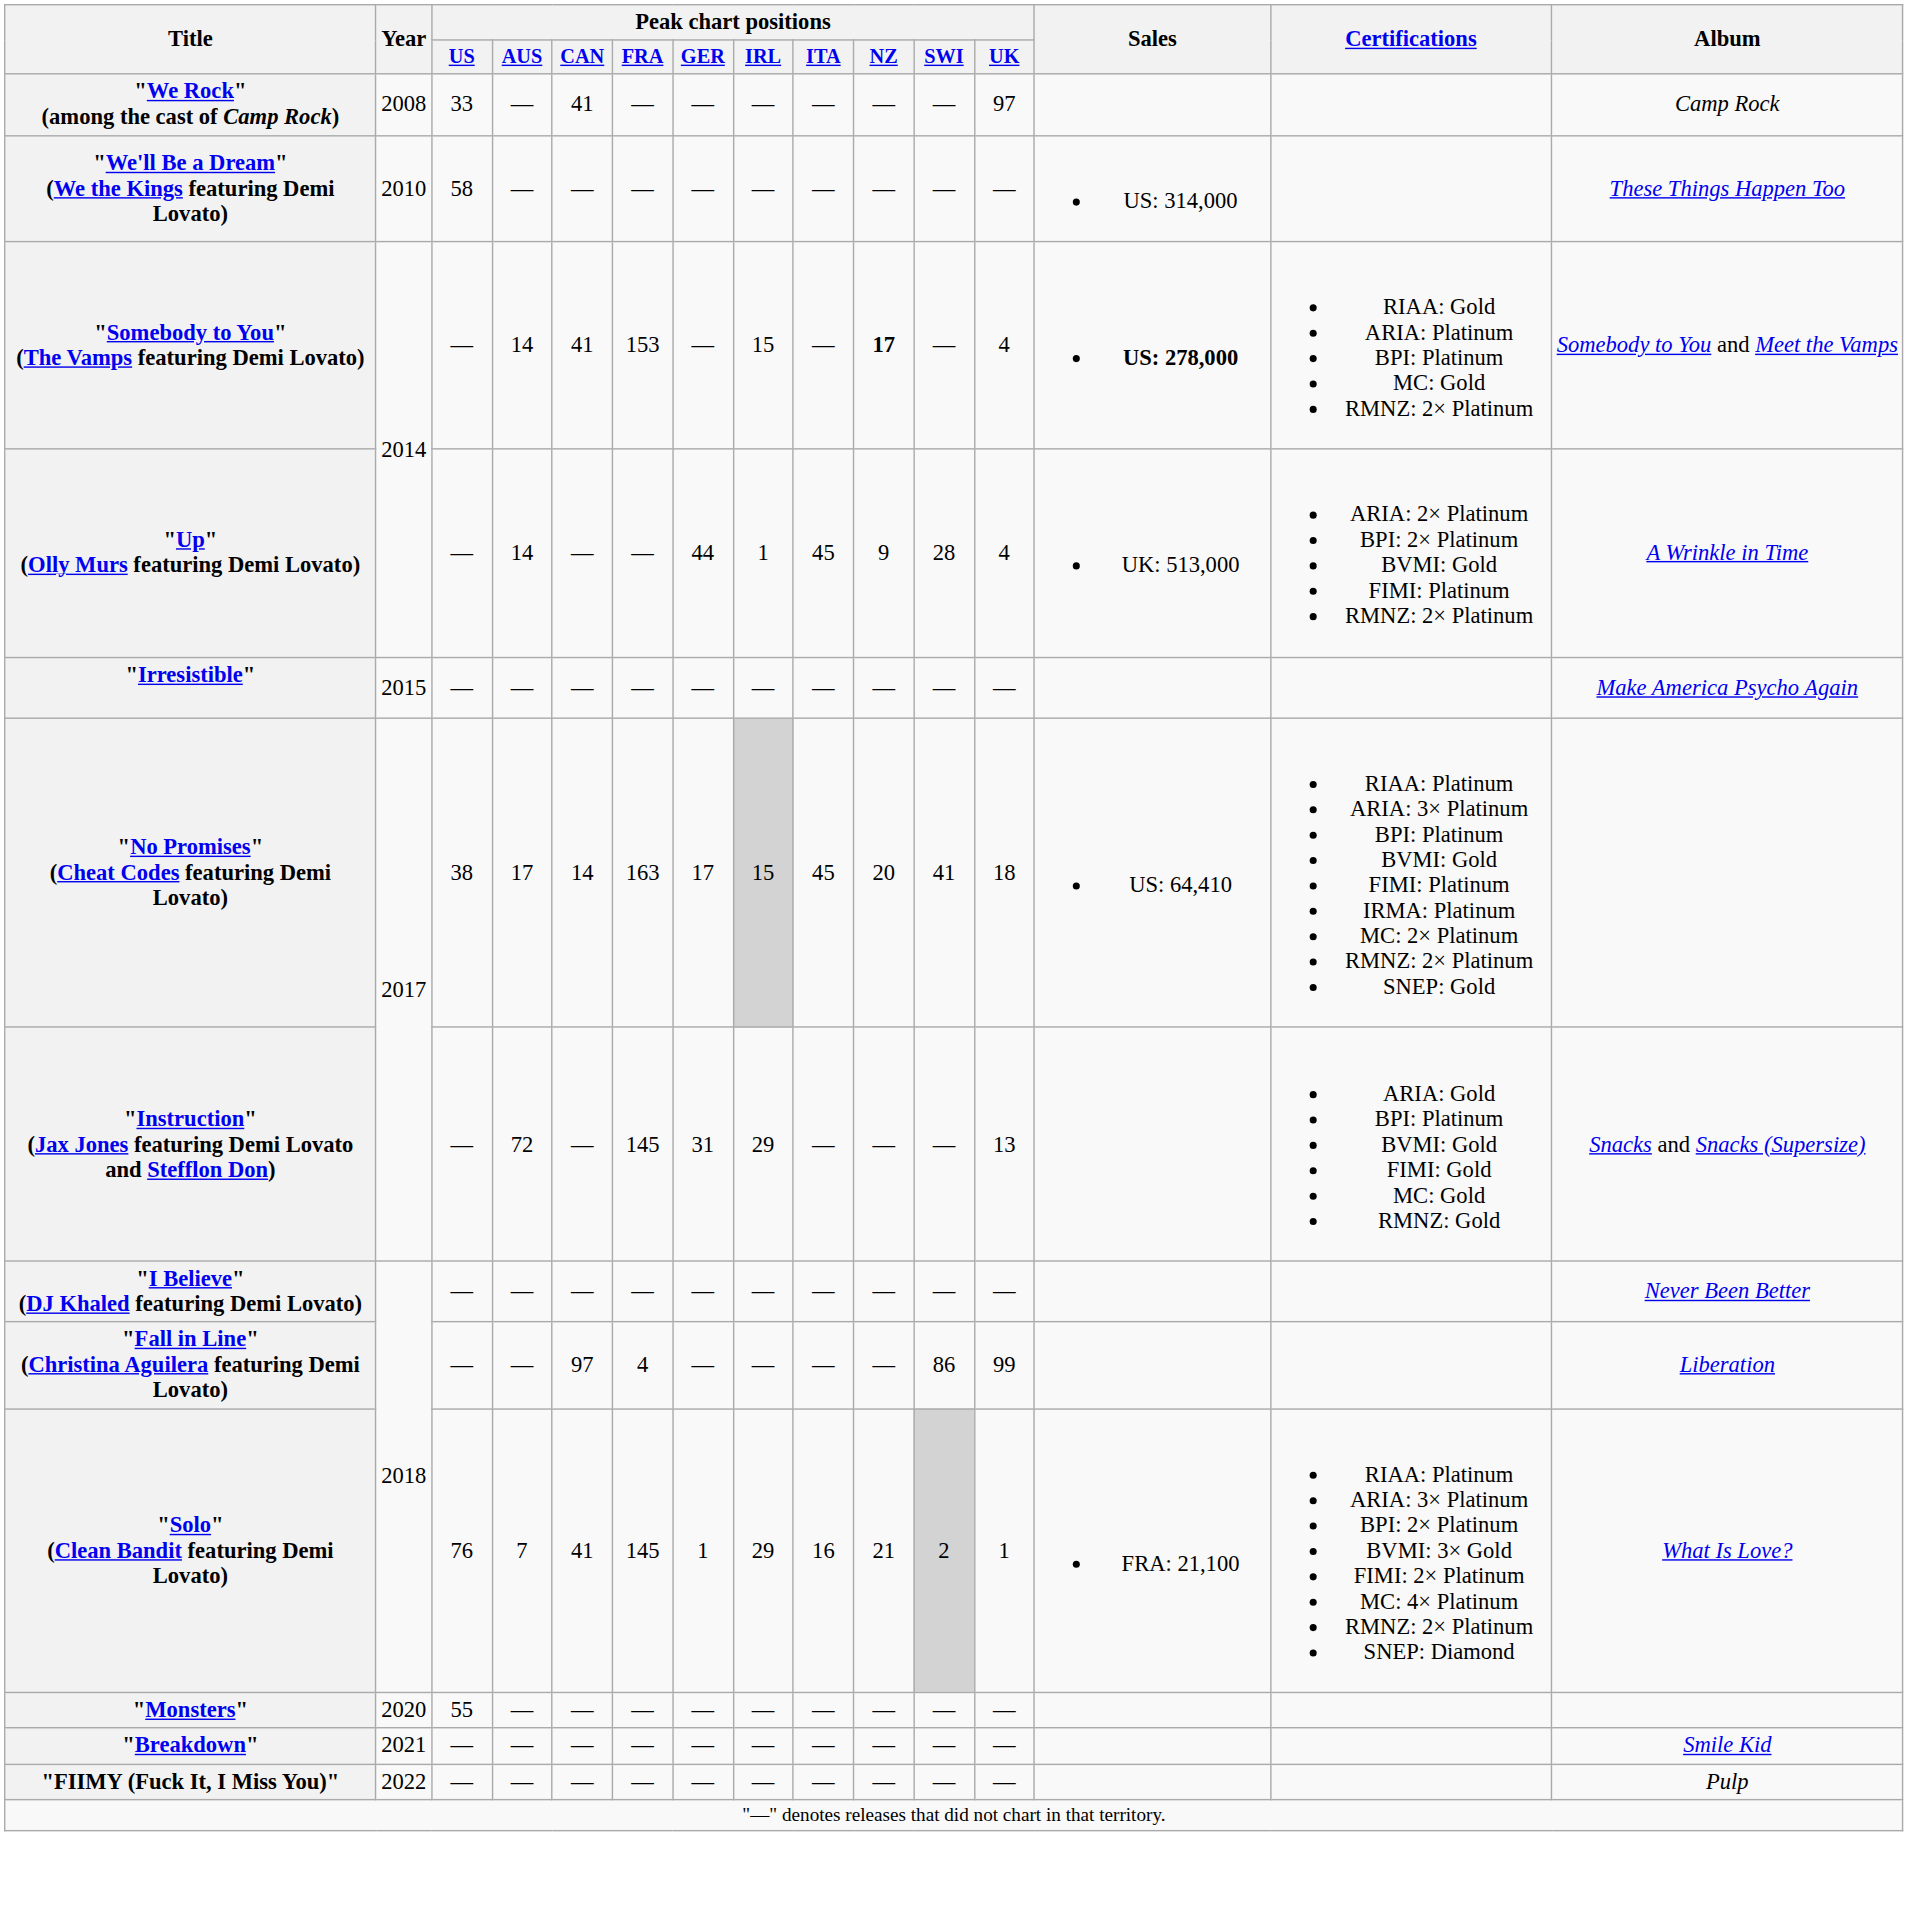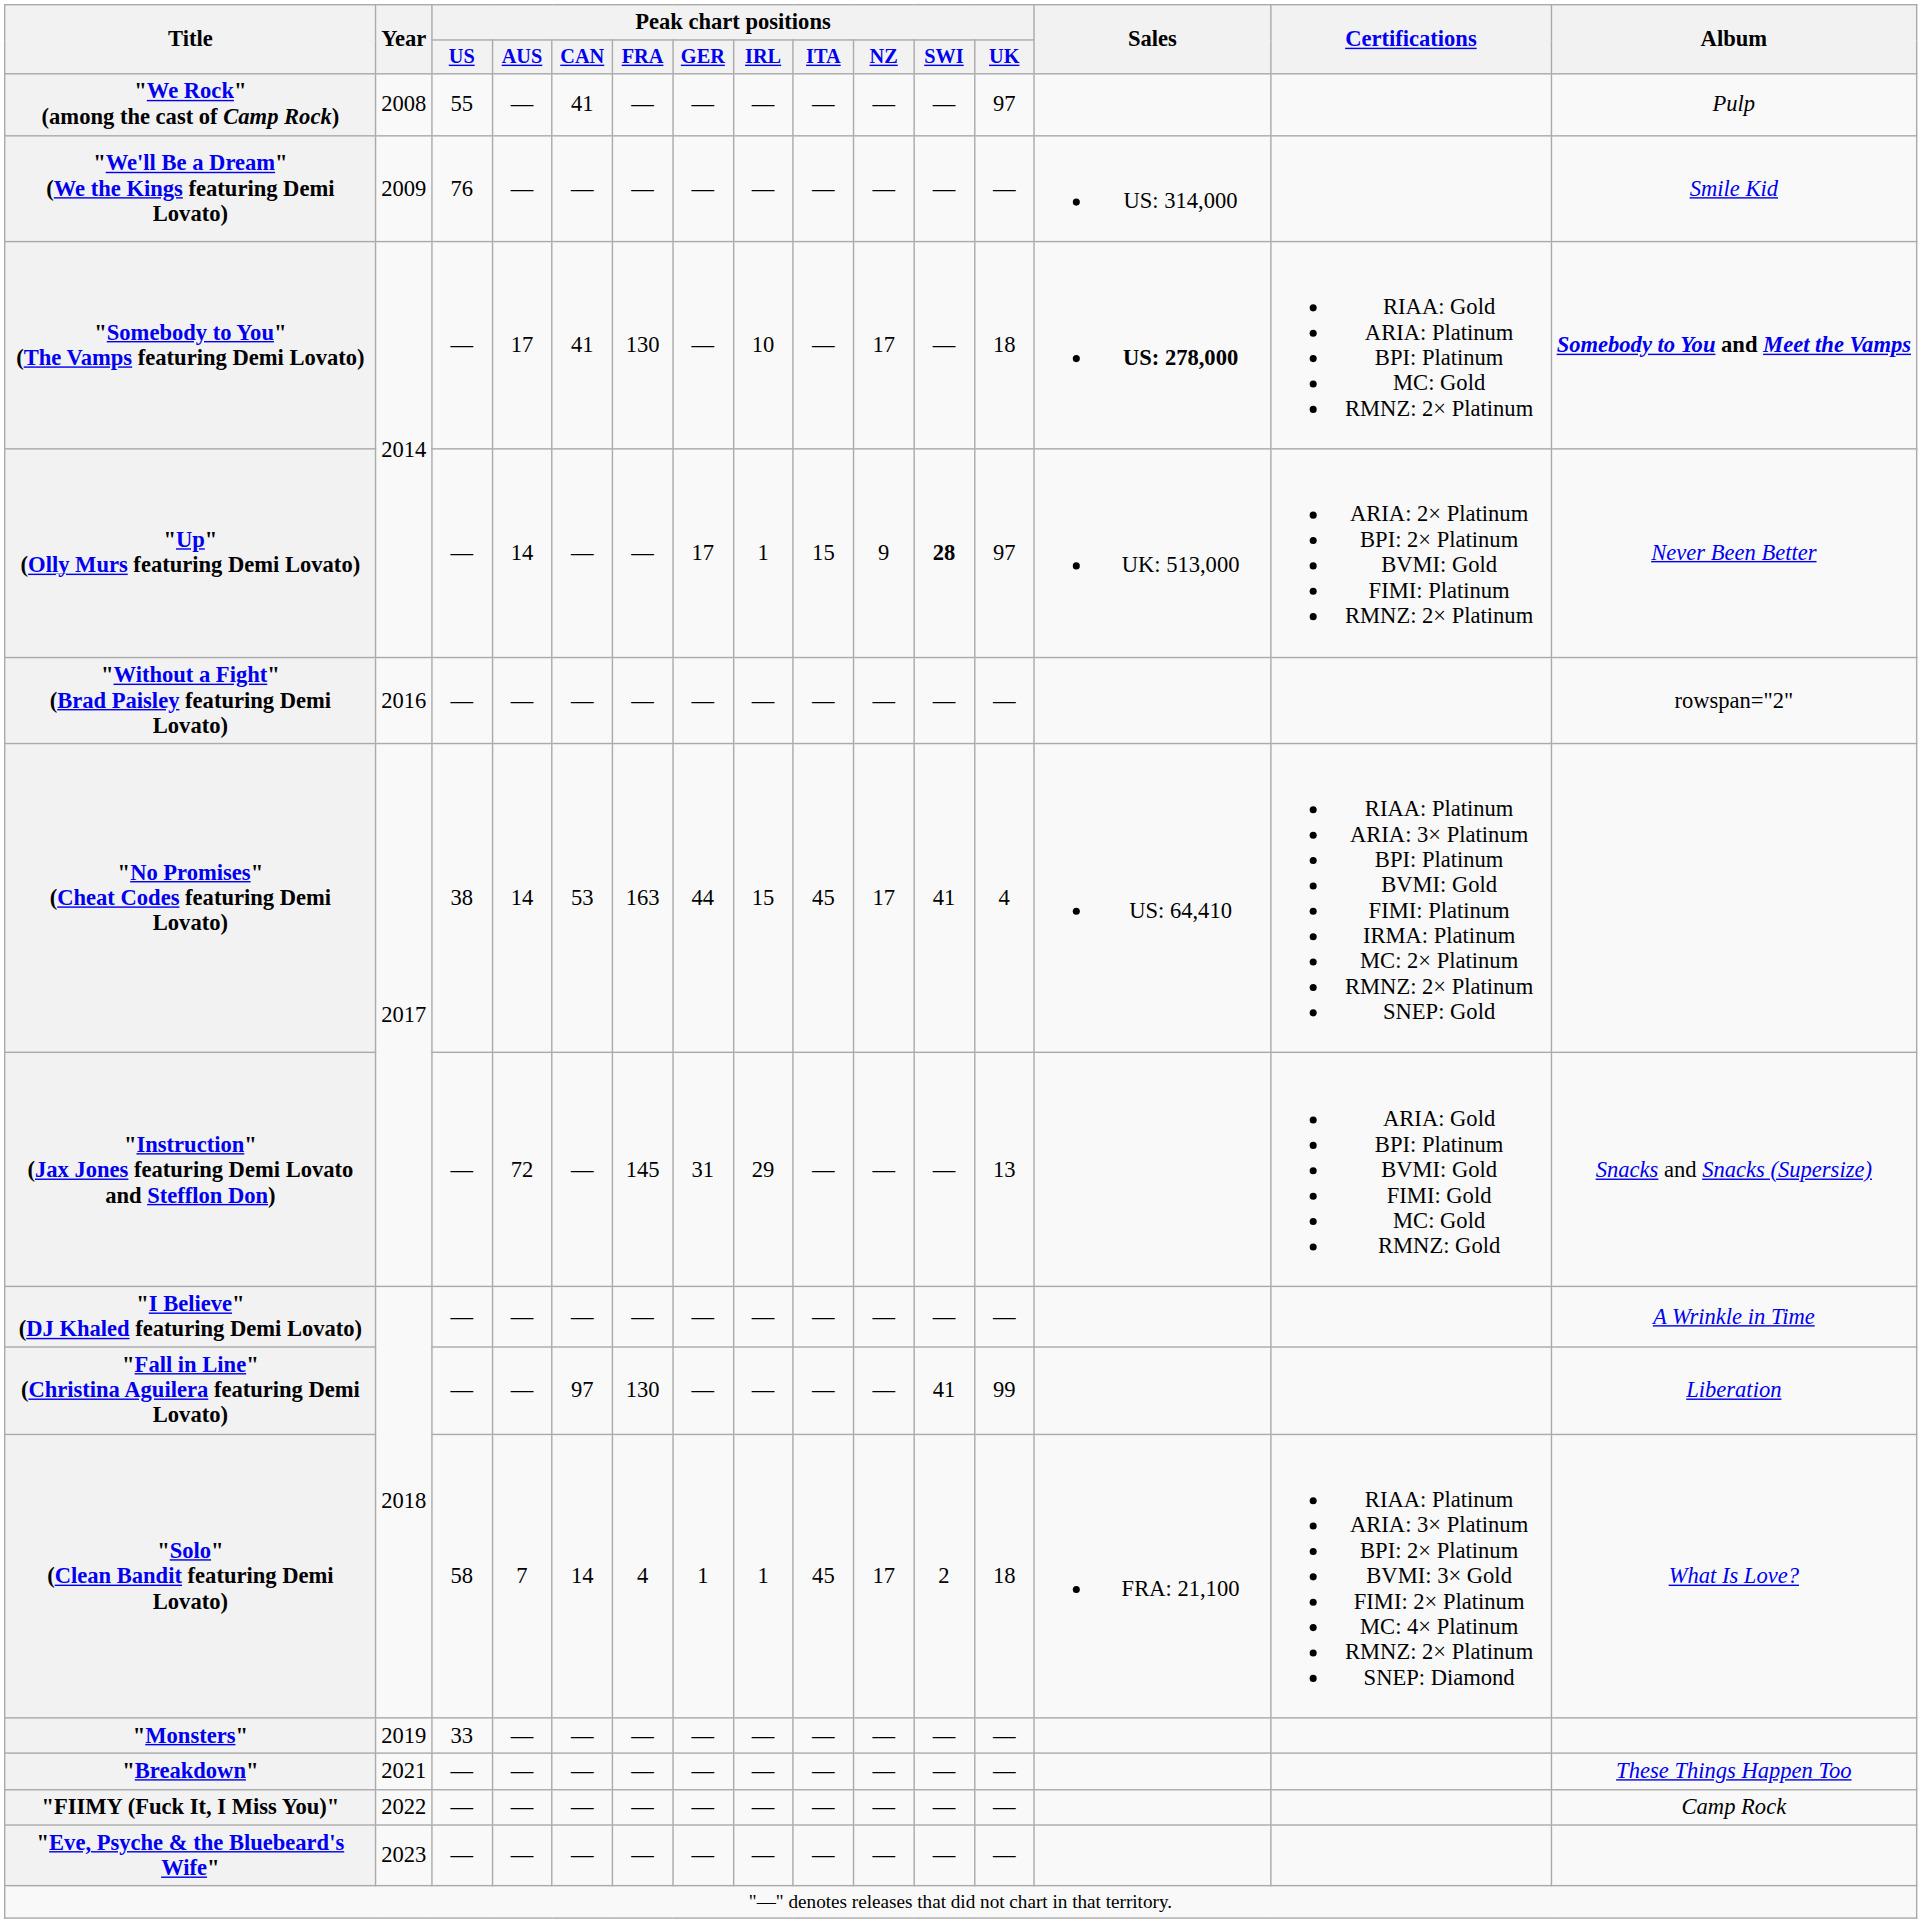(462, 104) 33 -> (462, 104) 55
(1727, 104) Camp Rock -> (1734, 104) Pulp
(404, 188) 2010 -> (404, 188) 2009
(462, 188) 58 -> (462, 188) 76
(1727, 188) These Things Happen Too -> (1734, 188) Smile Kid
(522, 345) 14 -> (522, 345) 17
(643, 345) 153 -> (643, 345) 130
(763, 345) 15 -> (763, 345) 10
(884, 345) bold -> (884, 345) normal
(1004, 345) 4 -> (1004, 345) 18
(1727, 345) normal -> (1734, 345) bold
(703, 552) 44 -> (703, 552) 17
(823, 552) 45 -> (823, 552) 15
(944, 552) normal -> (944, 552) bold
(1004, 552) 4 -> (1004, 552) 97
(1727, 552) A Wrinkle in Time -> (1734, 552) Never Been Better
- row: (190, 674)
+ row: (190, 700)
(522, 872) 17 -> (522, 897) 14
(582, 872) 14 -> (582, 897) 53
(703, 872) 17 -> (703, 897) 44
(763, 872) lightgrey background -> (763, 897) no background
(884, 872) 20 -> (884, 897) 17
(1004, 872) 18 -> (1004, 897) 4
(1727, 1291) Never Been Better -> (1734, 1316) A Wrinkle in Time
(643, 1364) 4 -> (643, 1390) 130
(944, 1364) 86 -> (944, 1390) 41
(462, 1550) 76 -> (462, 1575) 58
(582, 1550) 41 -> (582, 1575) 14
(643, 1550) 145 -> (643, 1575) 4
(763, 1550) 29 -> (763, 1575) 1
(823, 1550) 16 -> (823, 1575) 45
(884, 1550) 21 -> (884, 1575) 17
(944, 1550) lightgrey background -> (944, 1575) no background
(1004, 1550) 1 -> (1004, 1575) 18
(404, 1709) 2020 -> (404, 1735) 2019
(462, 1709) 55 -> (462, 1735) 33
(1727, 1745) Smile Kid -> (1734, 1771) These Things Happen Too
(1727, 1781) Pulp -> (1734, 1806) Camp Rock
+ row: (190, 1855)
